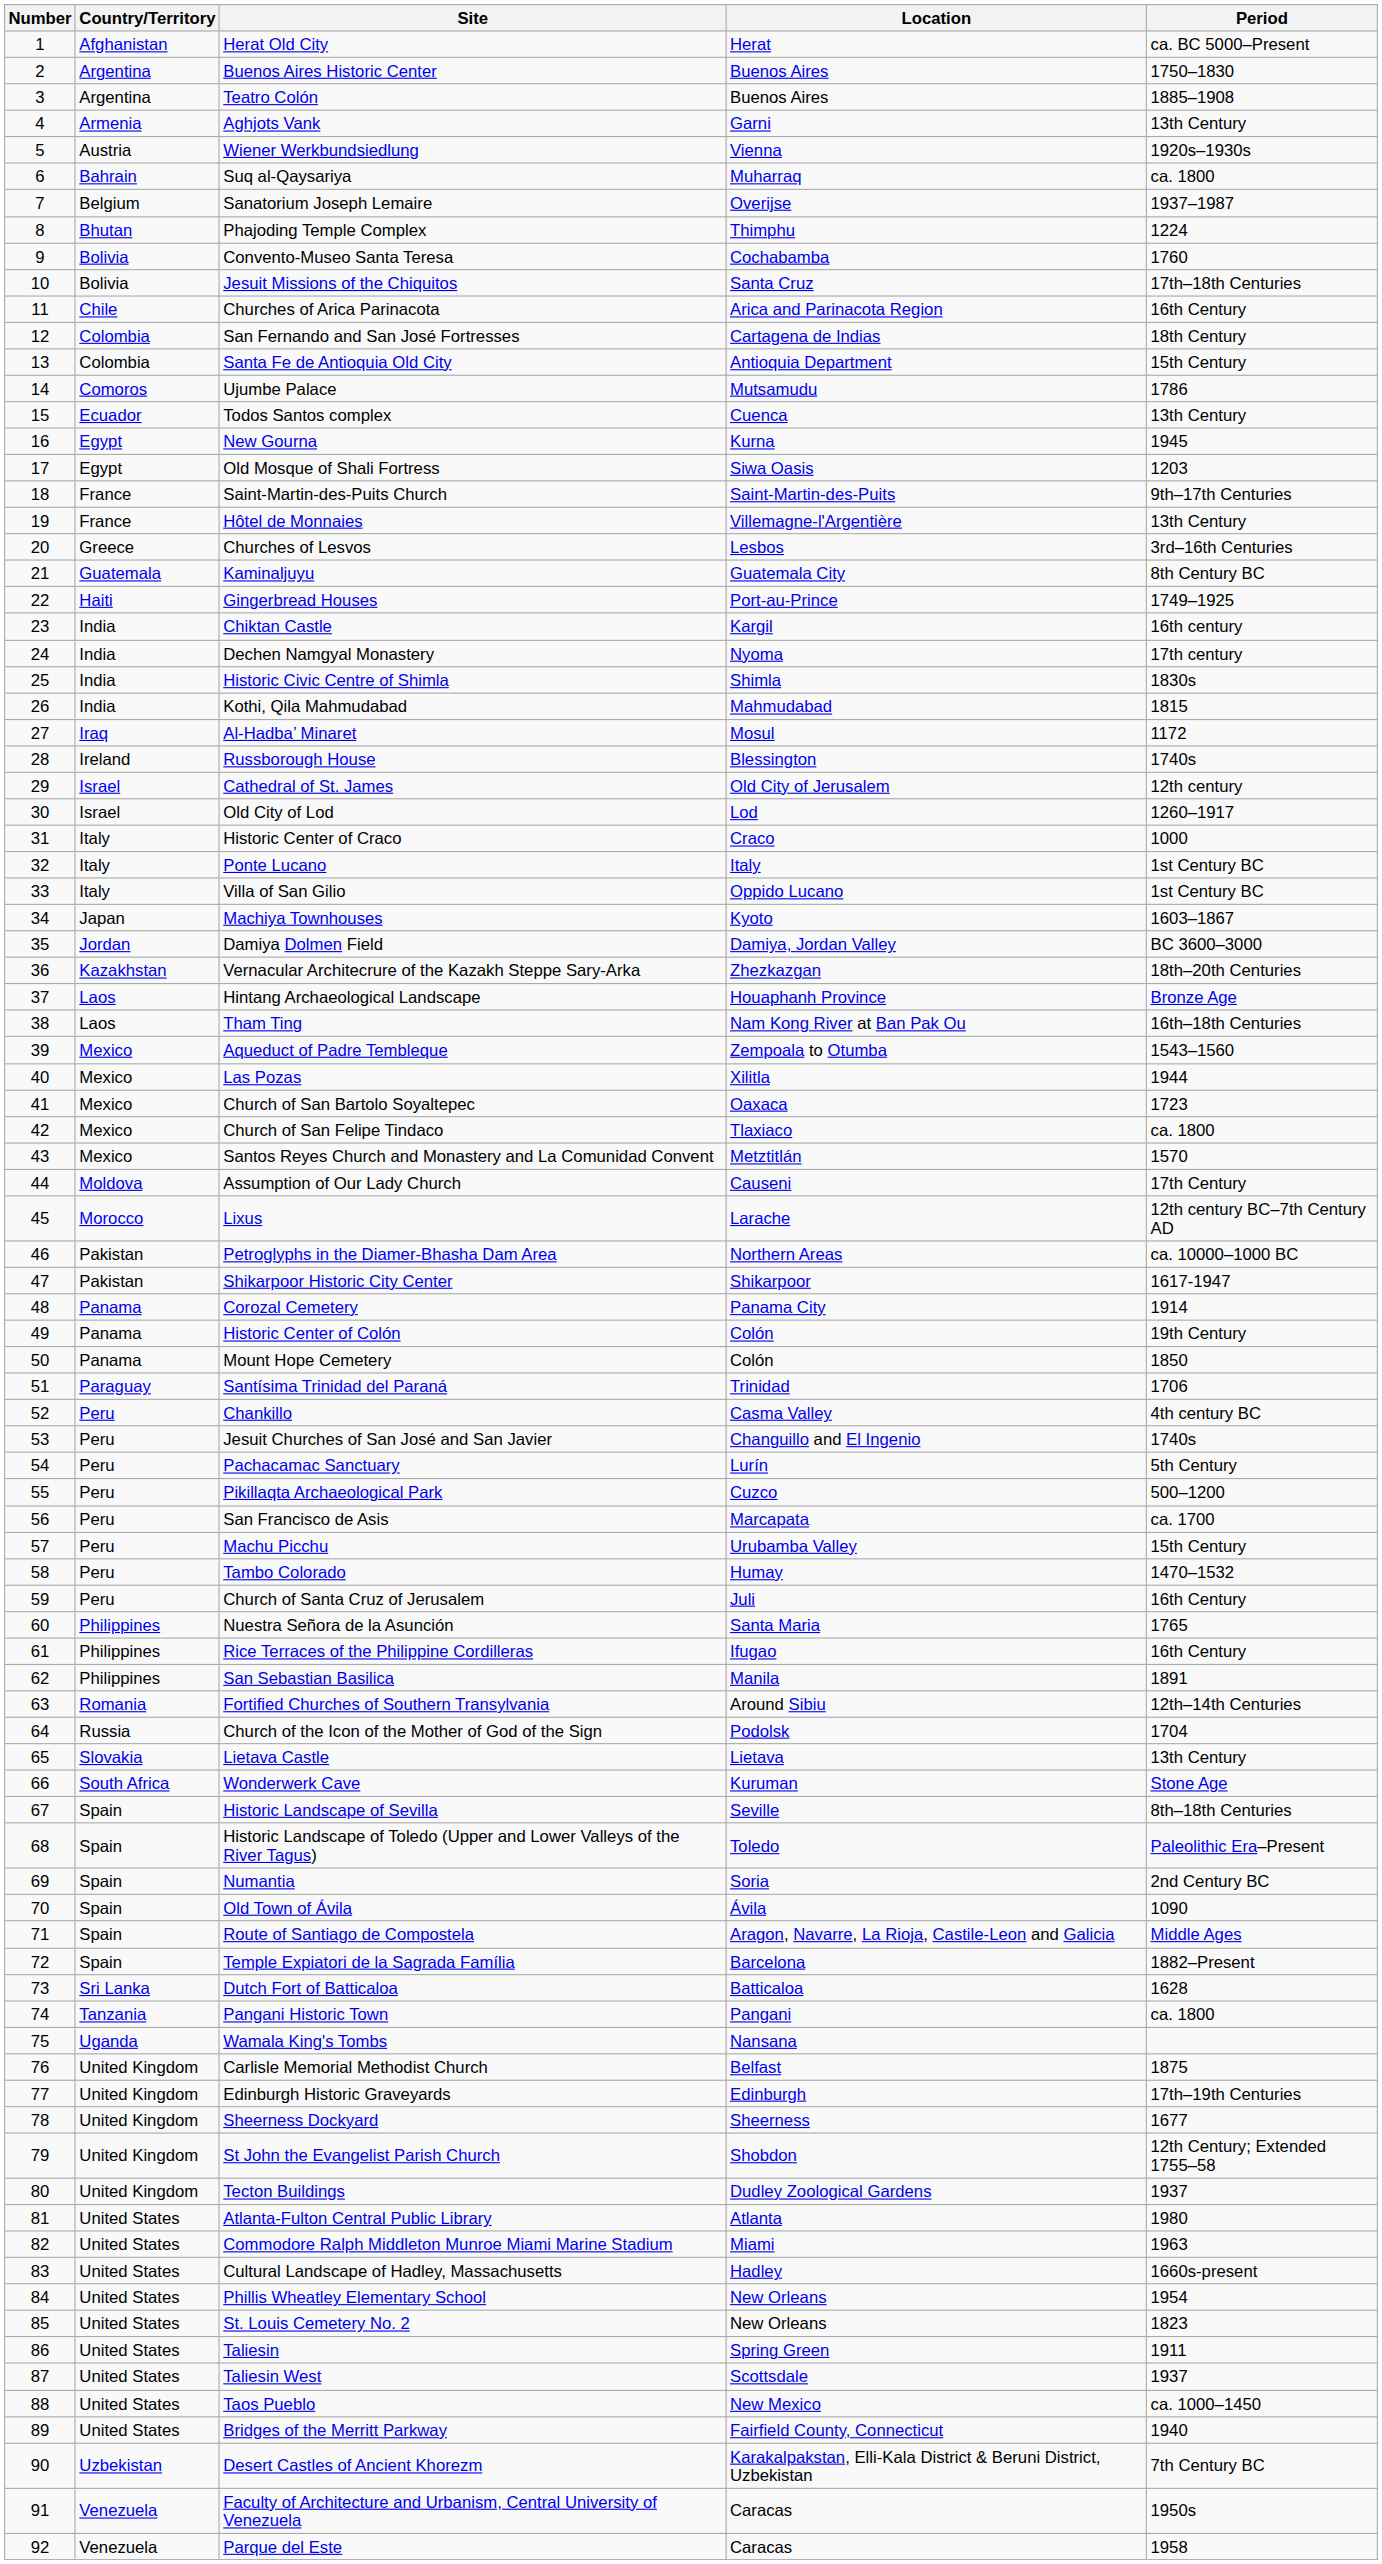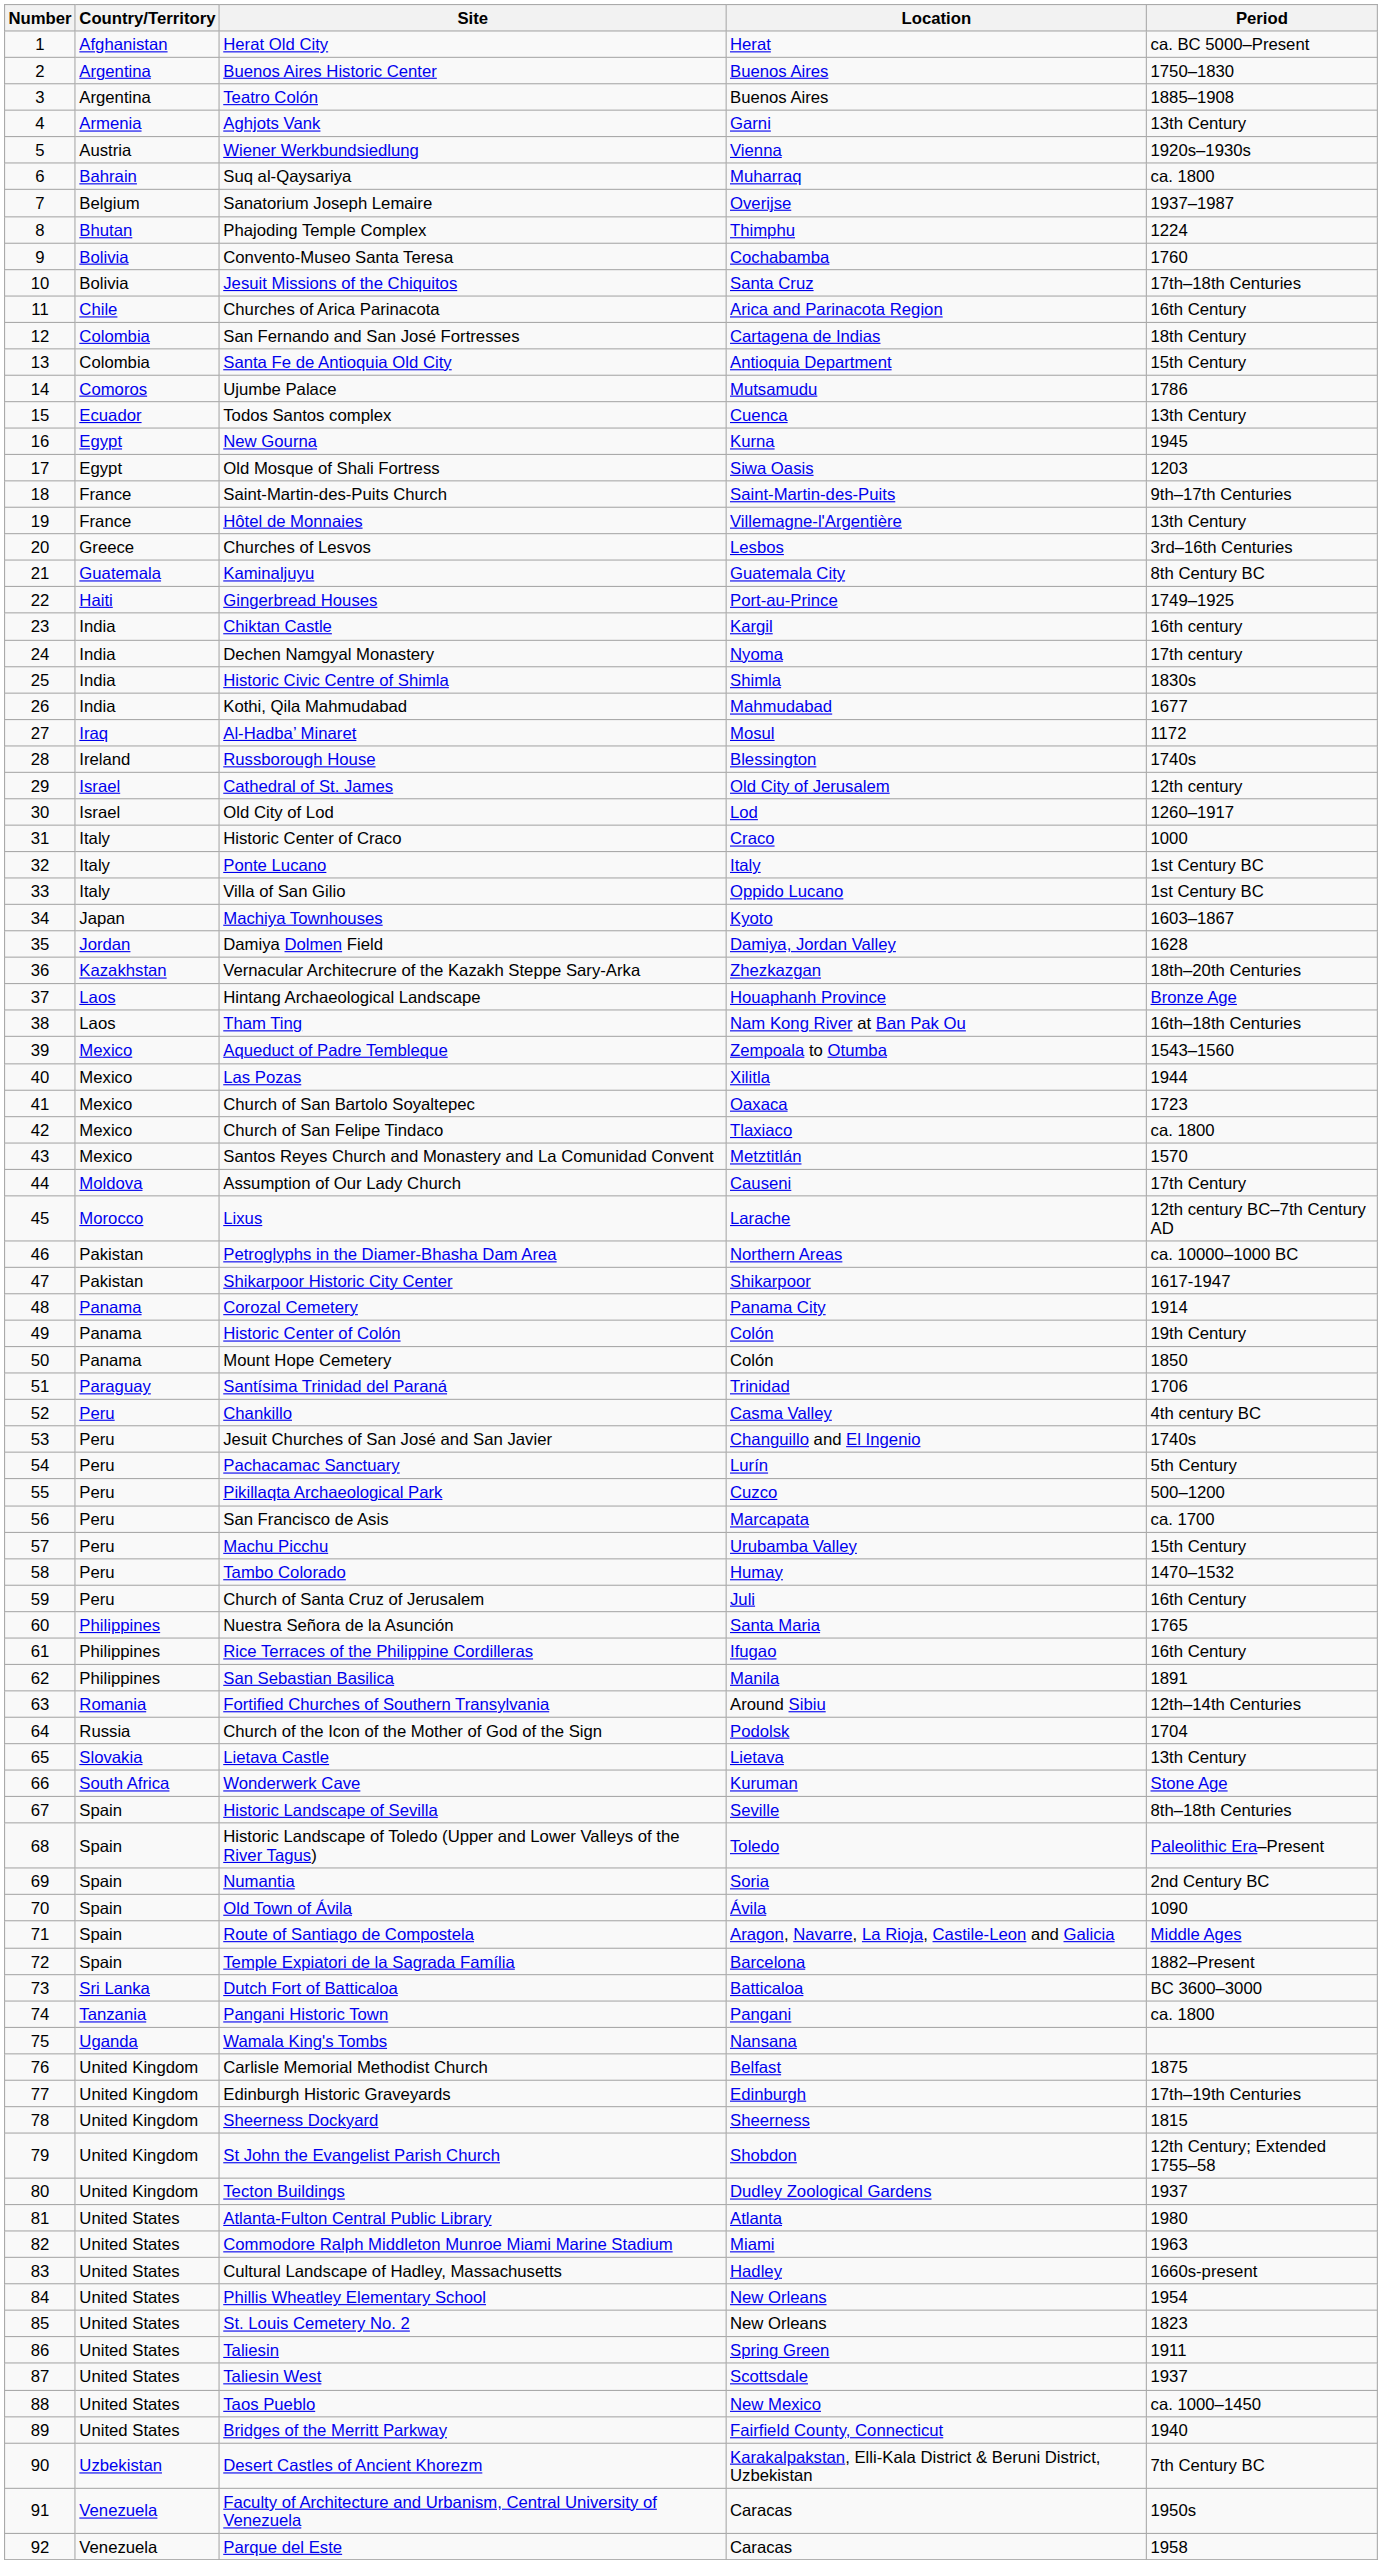(1169, 706) 1815 -> (1169, 706) 1677
(1206, 944) BC 3600–3000 -> (1169, 944) 1628
(1169, 1988) 1628 -> (1206, 1988) BC 3600–3000
(1169, 2120) 1677 -> (1169, 2120) 1815
